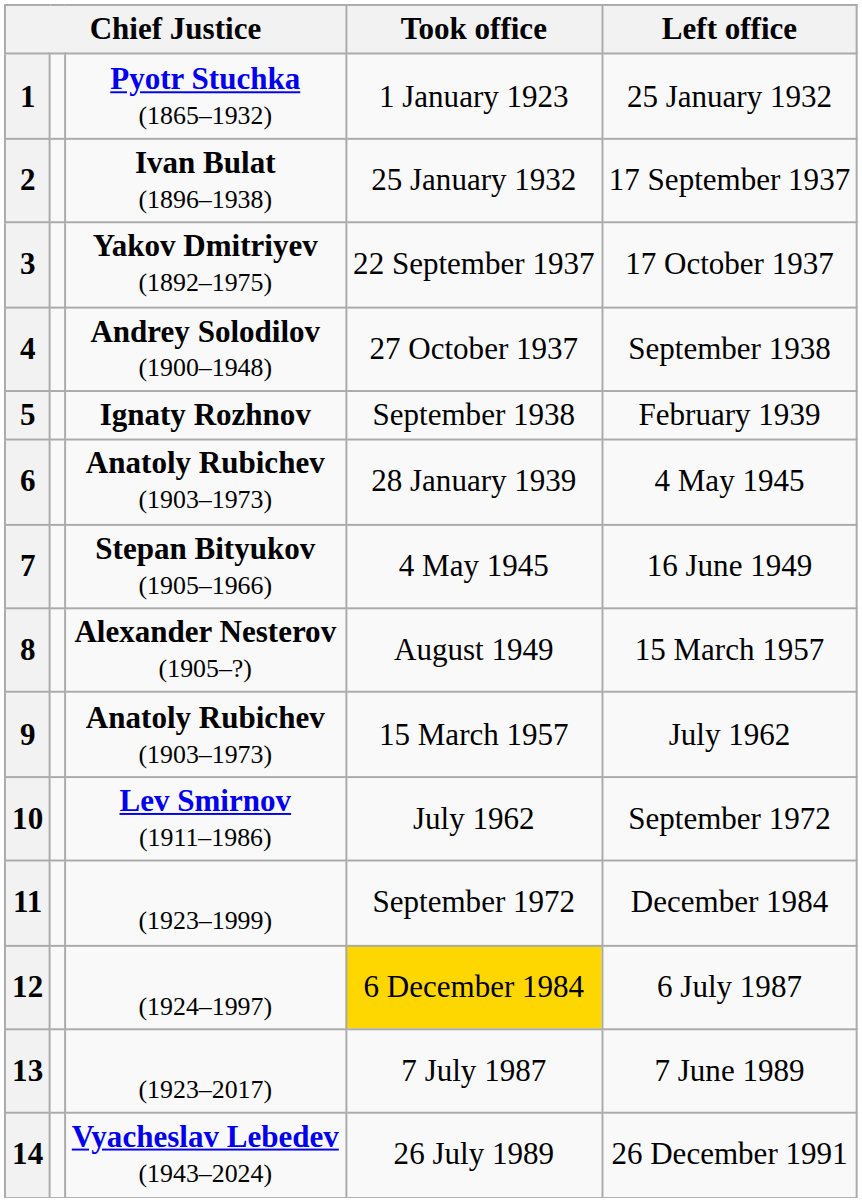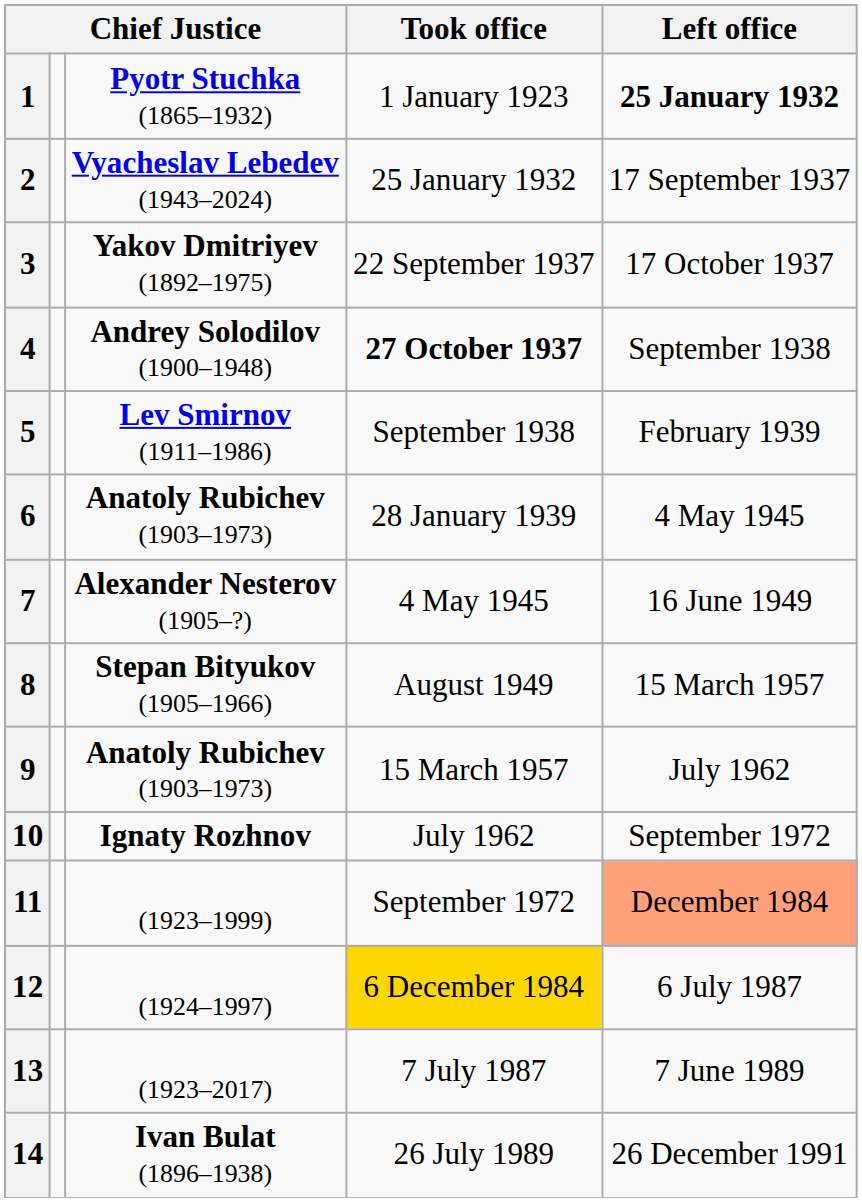(729, 95) normal -> (729, 95) bold
(205, 179) Ivan Bulat (1896–1938) -> (205, 179) Vyacheslav Lebedev (1943–2024)
(474, 348) normal -> (474, 348) bold
(205, 414) Ignaty Rozhnov -> (205, 432) Lev Smirnov (1911–1986)
(205, 565) Stepan Bityukov (1905–1966) -> (205, 600) Alexander Nesterov (1905–?)
(205, 649) Alexander Nesterov (1905–?) -> (205, 684) Stepan Bityukov (1905–1966)
(205, 818) Lev Smirnov (1911–1986) -> (205, 835) Ignaty Rozhnov
(729, 902) no background -> (729, 902) lightsalmon background
(205, 1154) Vyacheslav Lebedev (1943–2024) -> (205, 1154) Ivan Bulat (1896–1938)
